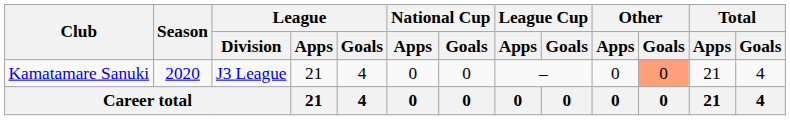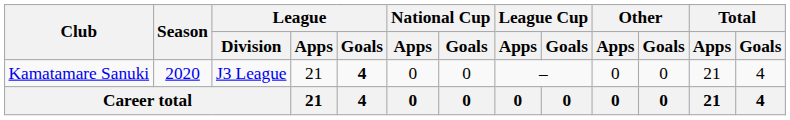(362, 73) normal -> (362, 73) bold
(664, 73) lightsalmon background -> (664, 73) no background
